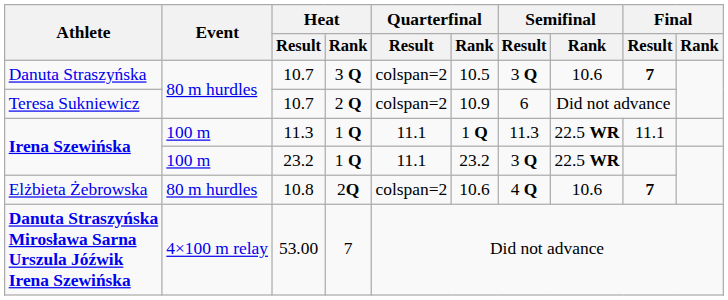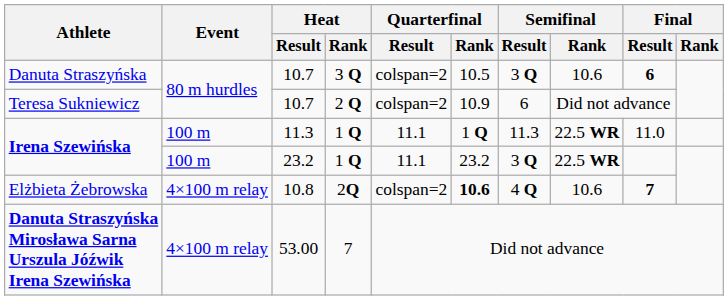(650, 75) 7 -> (650, 75) 6
(650, 132) 11.1 -> (650, 132) 11.0
(212, 190) 80 m hurdles -> (217, 190) 4×100 m relay
(474, 190) normal -> (474, 190) bold
